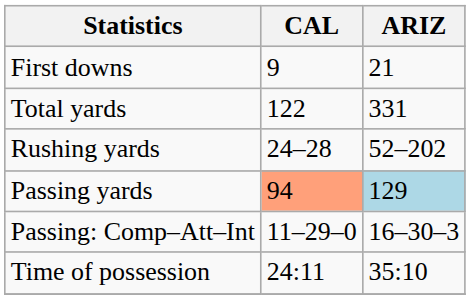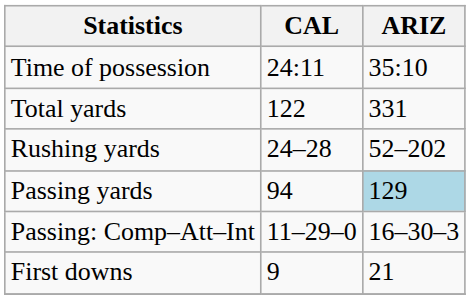rows swapped: (72, 67) <-> (110, 272)
(280, 190) lightsalmon background -> (280, 190) no background
